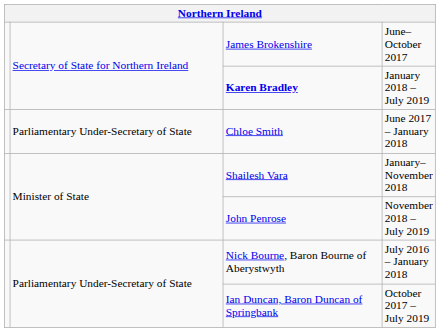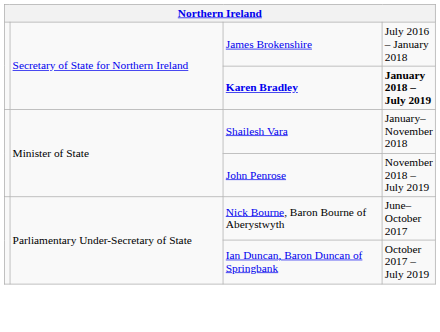(403, 44) June–October 2017 -> (407, 44) July 2016 – January 2018
(407, 87) normal -> (408, 87) bold
- row: (254, 131)
(407, 262) July 2016 – January 2018 -> (403, 218) June–October 2017
